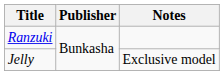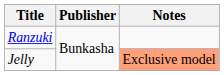(169, 59) no background -> (169, 59) lightsalmon background
